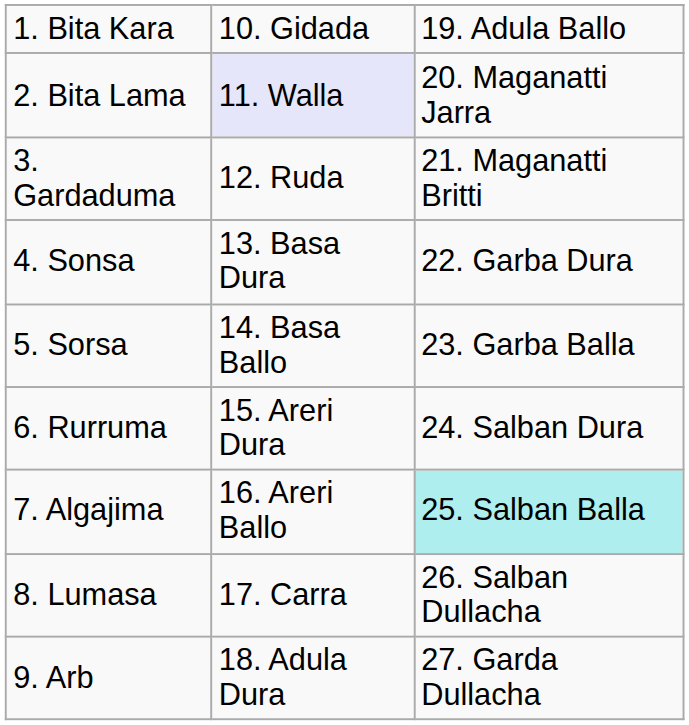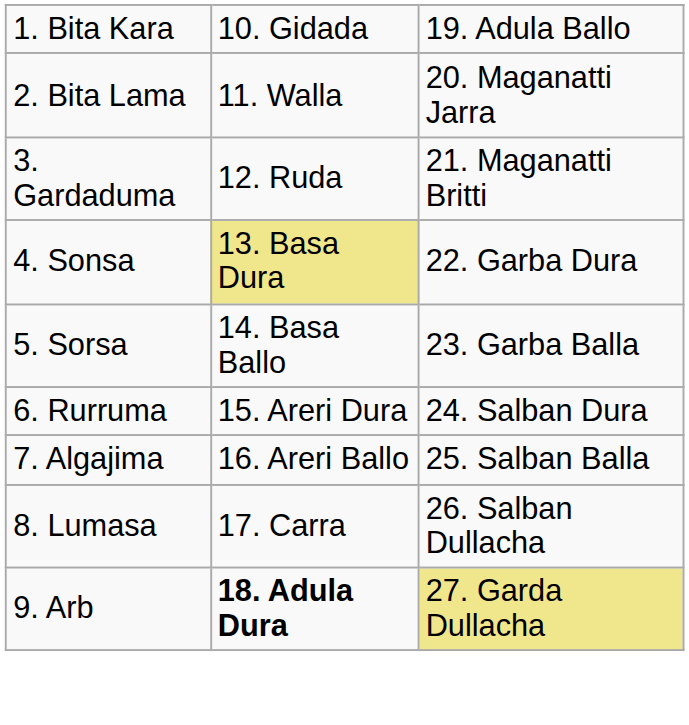(281, 94) lavender background -> (280, 94) no background
(279, 261) no background -> (278, 261) khaki background
(533, 511) paleturquoise background -> (538, 459) no background
(283, 677) normal -> (285, 608) bold
(490, 677) no background -> (494, 608) khaki background
